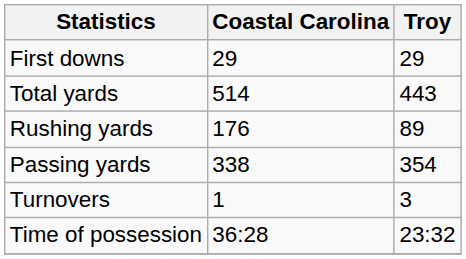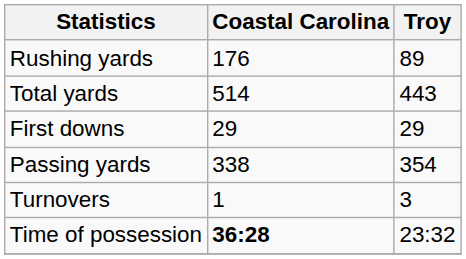rows swapped: (67, 57) <-> (81, 128)
(240, 235) normal -> (241, 235) bold
